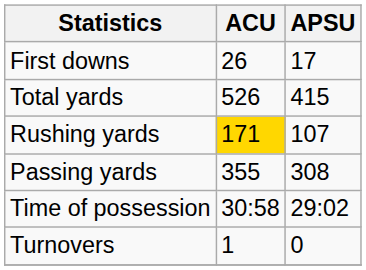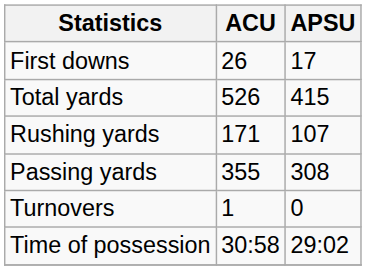(241, 134) gold background -> (241, 134) no background
rows swapped: (62, 245) <-> (110, 208)
